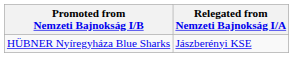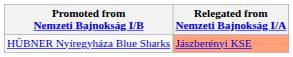(214, 43) no background -> (214, 43) lightsalmon background
